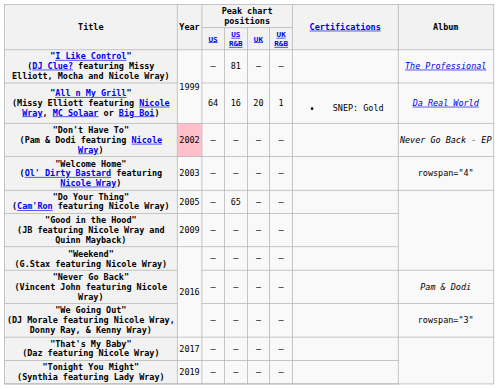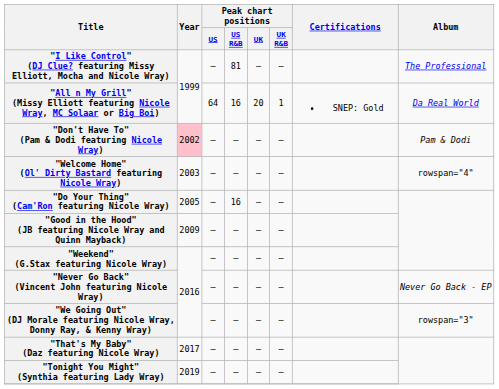(446, 140) Never Go Back - EP -> (446, 140) Pam & Dodi
(236, 202) 65 -> (236, 202) 16
(446, 287) Pam & Dodi -> (446, 287) Never Go Back - EP
